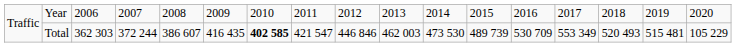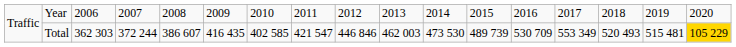(269, 32) bold -> (269, 32) normal
(709, 32) no background -> (709, 32) gold background
